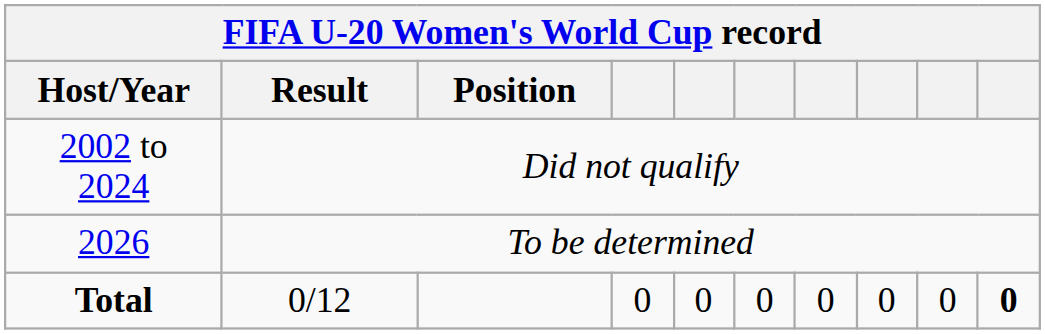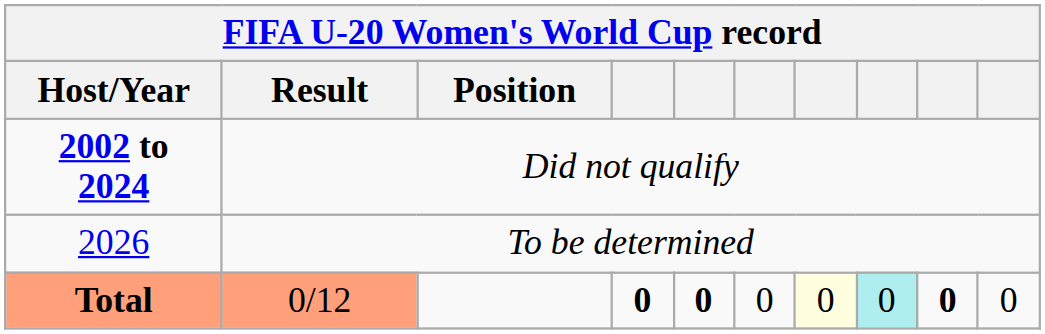(114, 166) normal -> (114, 166) bold
(114, 299) no background -> (114, 299) lightsalmon background
(320, 299) no background -> (320, 299) lightsalmon background
(642, 299) normal -> (642, 299) bold
(704, 299) normal -> (704, 299) bold
(826, 299) no background -> (826, 299) lightyellow background
(887, 299) no background -> (887, 299) paleturquoise background
(948, 299) normal -> (948, 299) bold
(1009, 299) bold -> (1009, 299) normal
